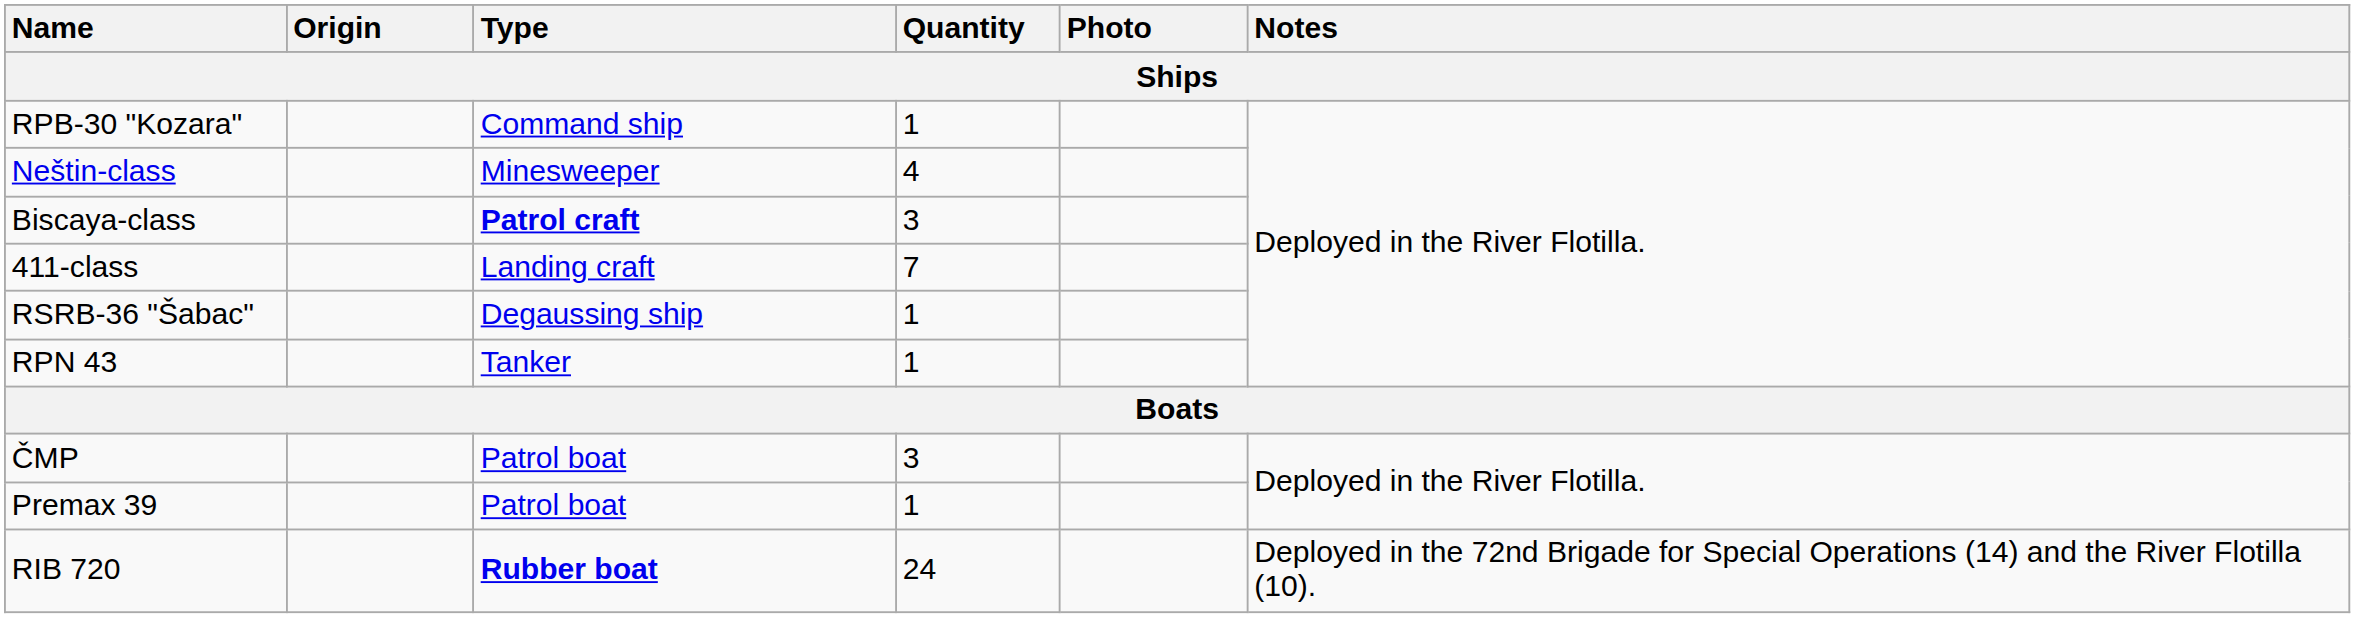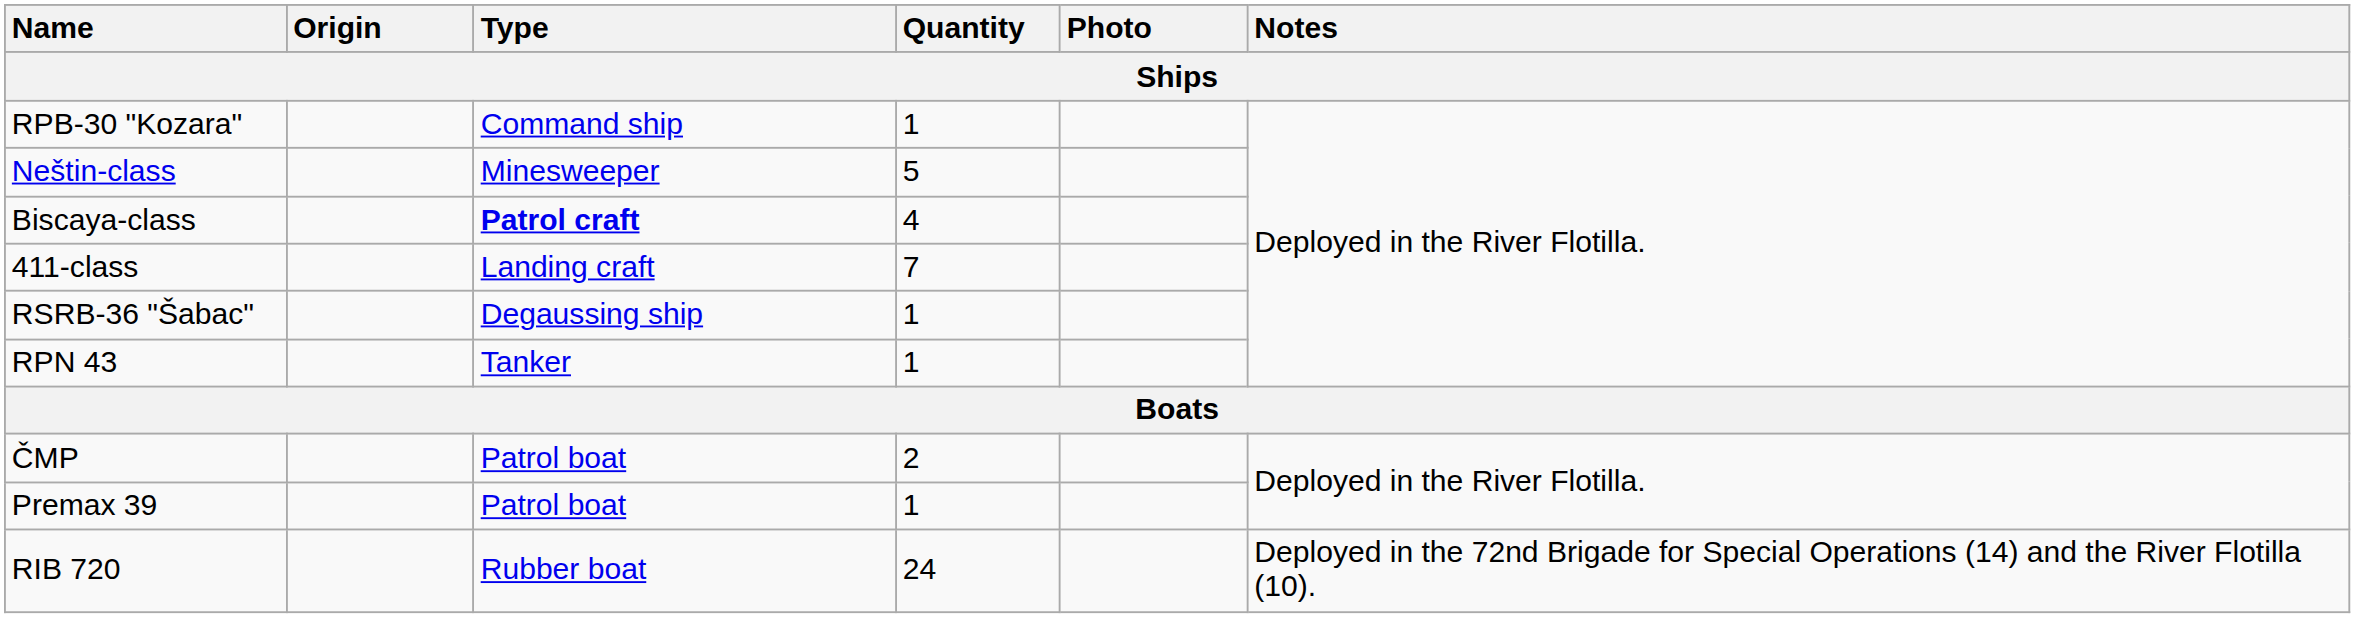(911, 171) 4 -> (911, 171) 5
(911, 219) 3 -> (911, 219) 4
(911, 457) 3 -> (911, 457) 2
(569, 570) bold -> (563, 570) normal
